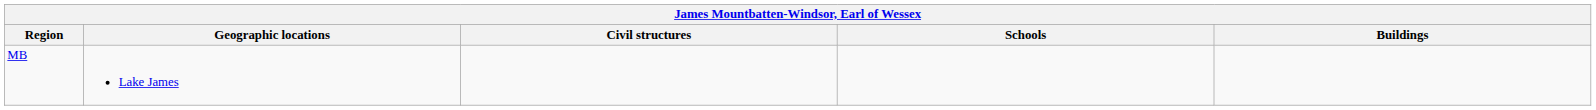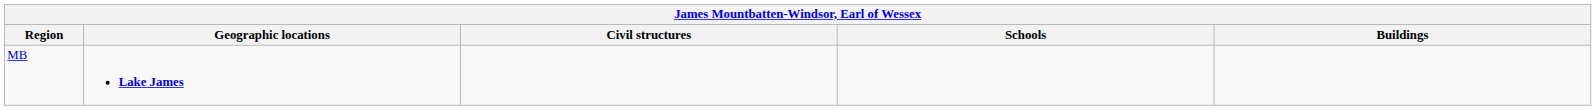(272, 82) normal -> (272, 82) bold
